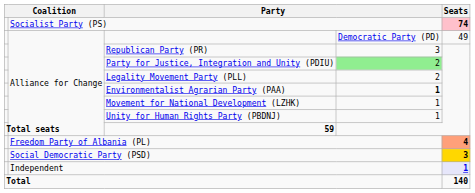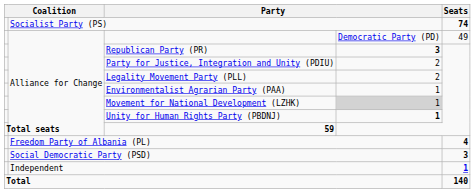(463, 24) pink background -> (463, 24) no background
(438, 50) normal -> (438, 50) bold
(438, 63) lightgreen background -> (438, 63) no background
(438, 90) bold -> (438, 90) normal
(438, 103) no background -> (438, 103) lightgrey background
(438, 116) normal -> (438, 116) bold
(466, 142) lightsalmon background -> (466, 142) no background
(466, 155) gold background -> (466, 155) no background
(466, 169) lavender background -> (466, 169) no background
